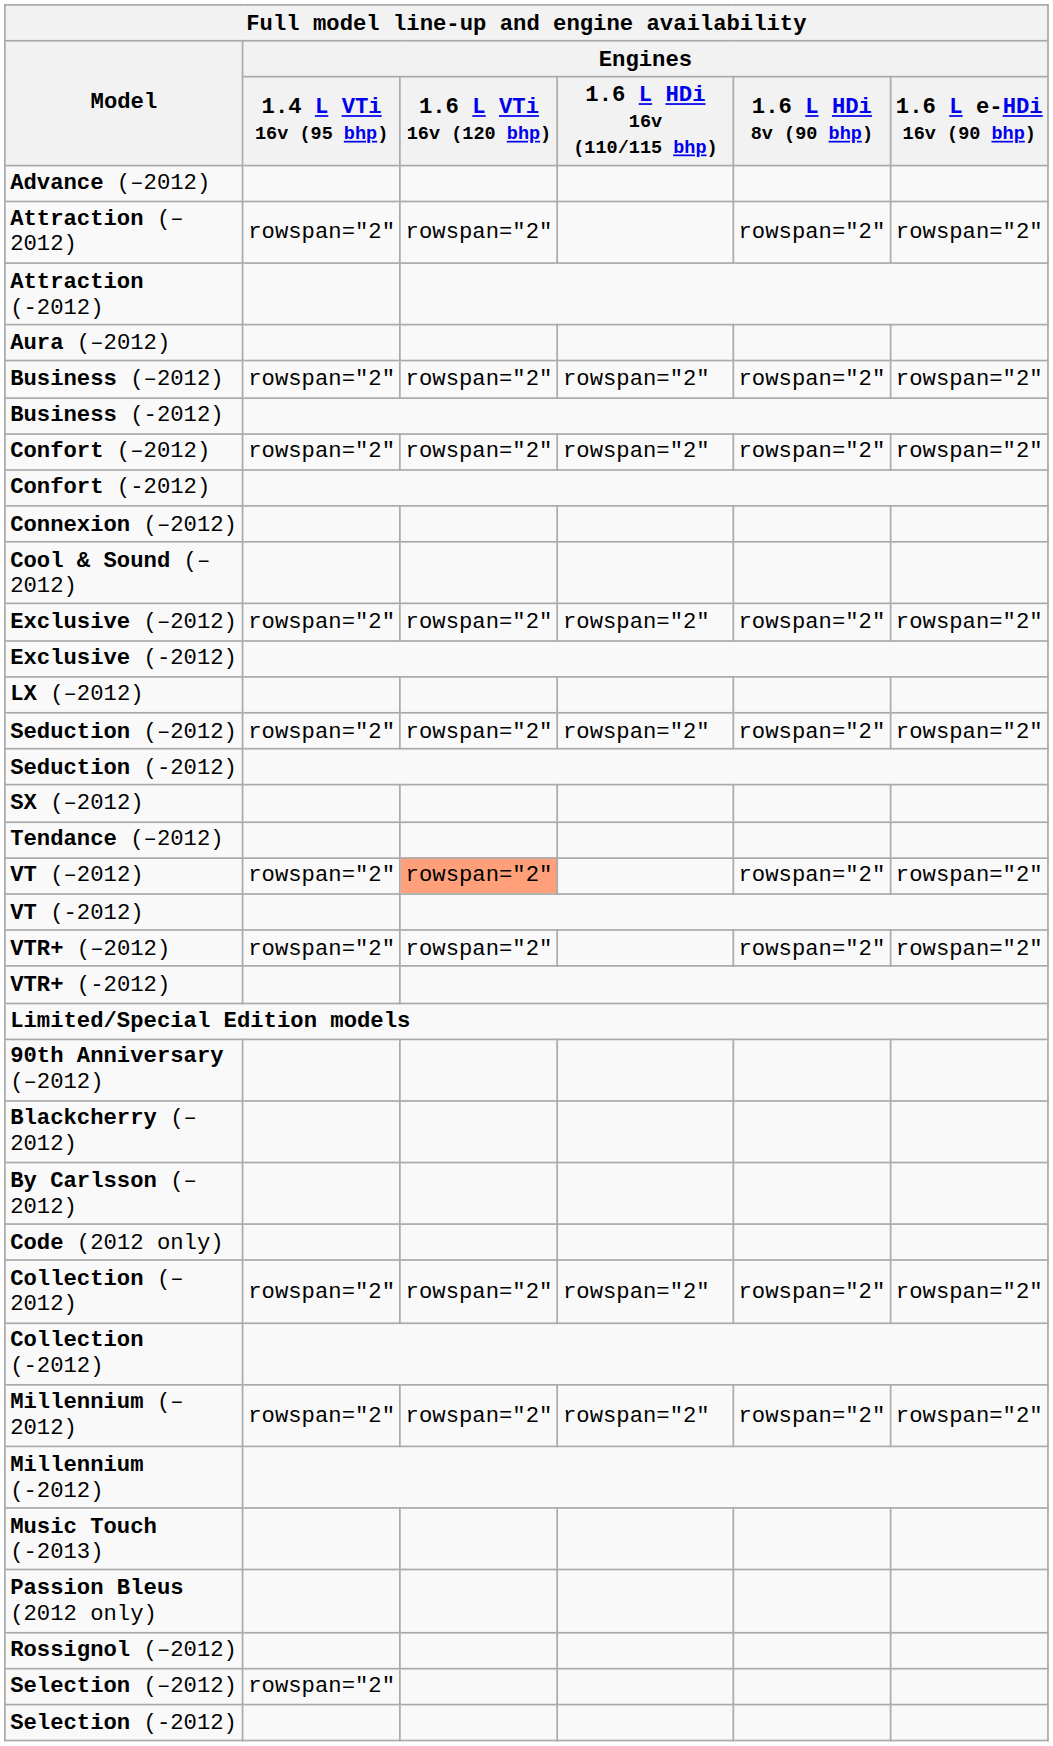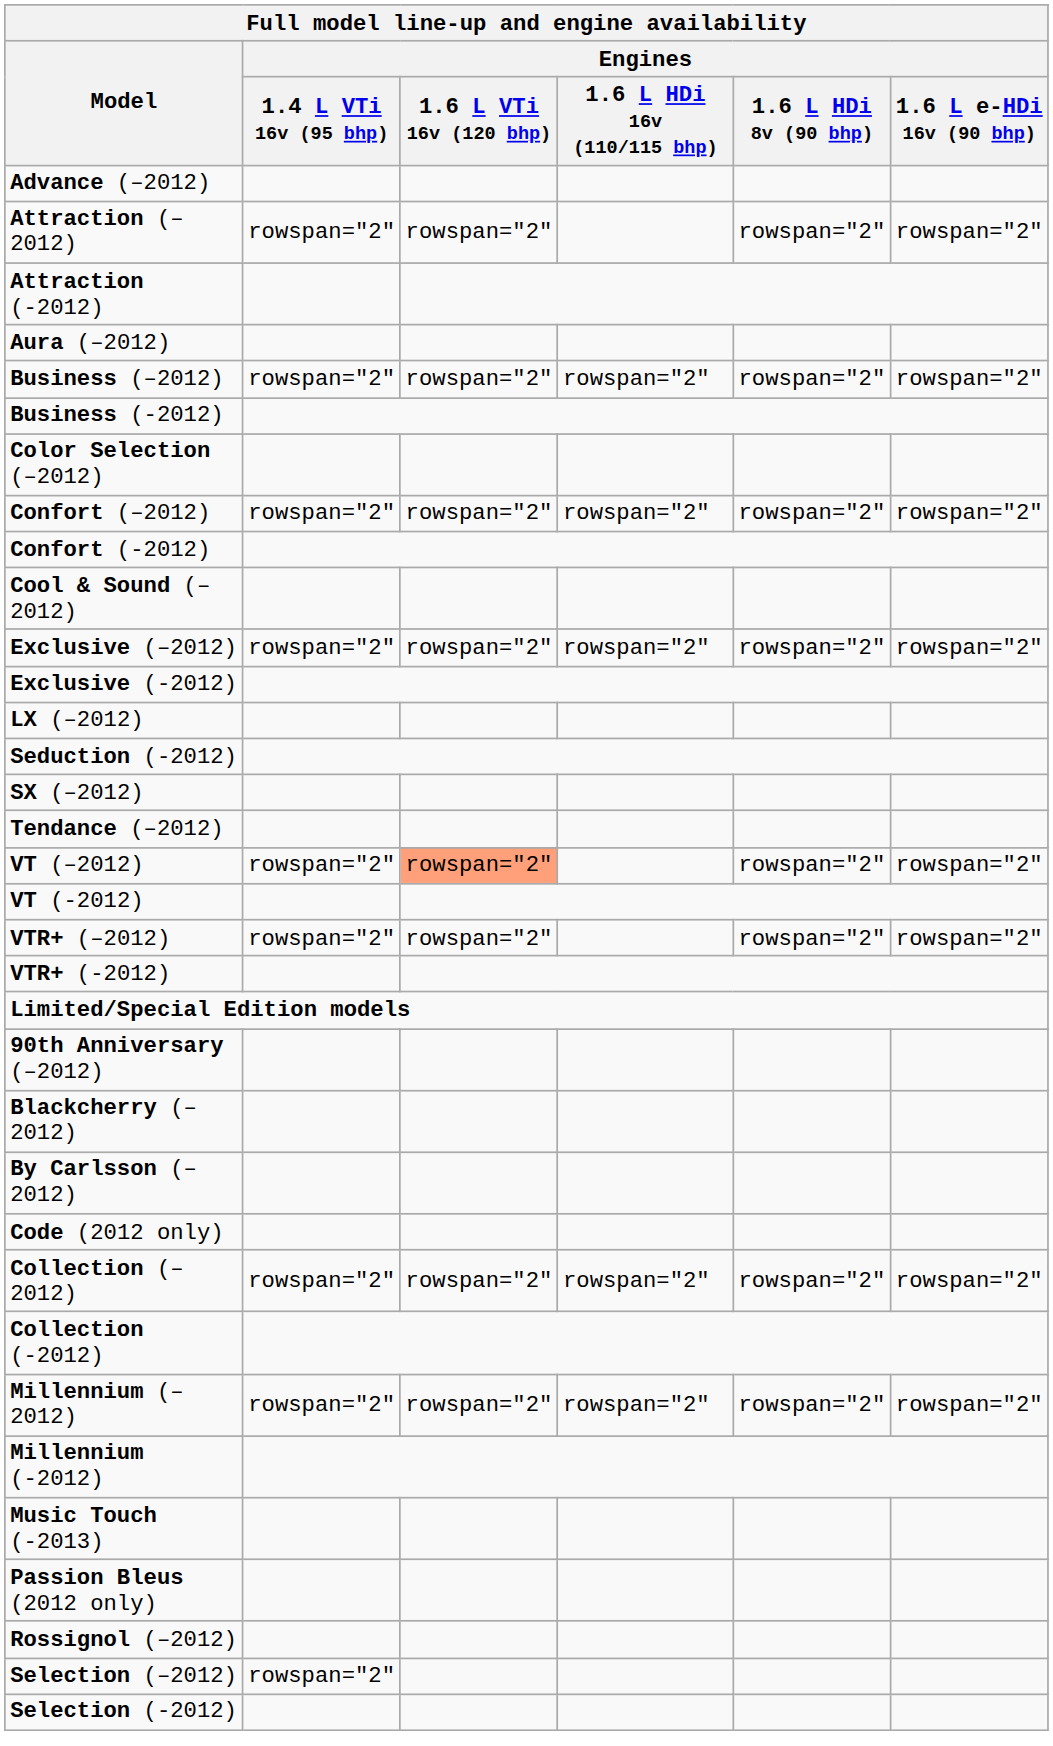+ row: (110, 464)
- row: (124, 524)
- row: (124, 731)
